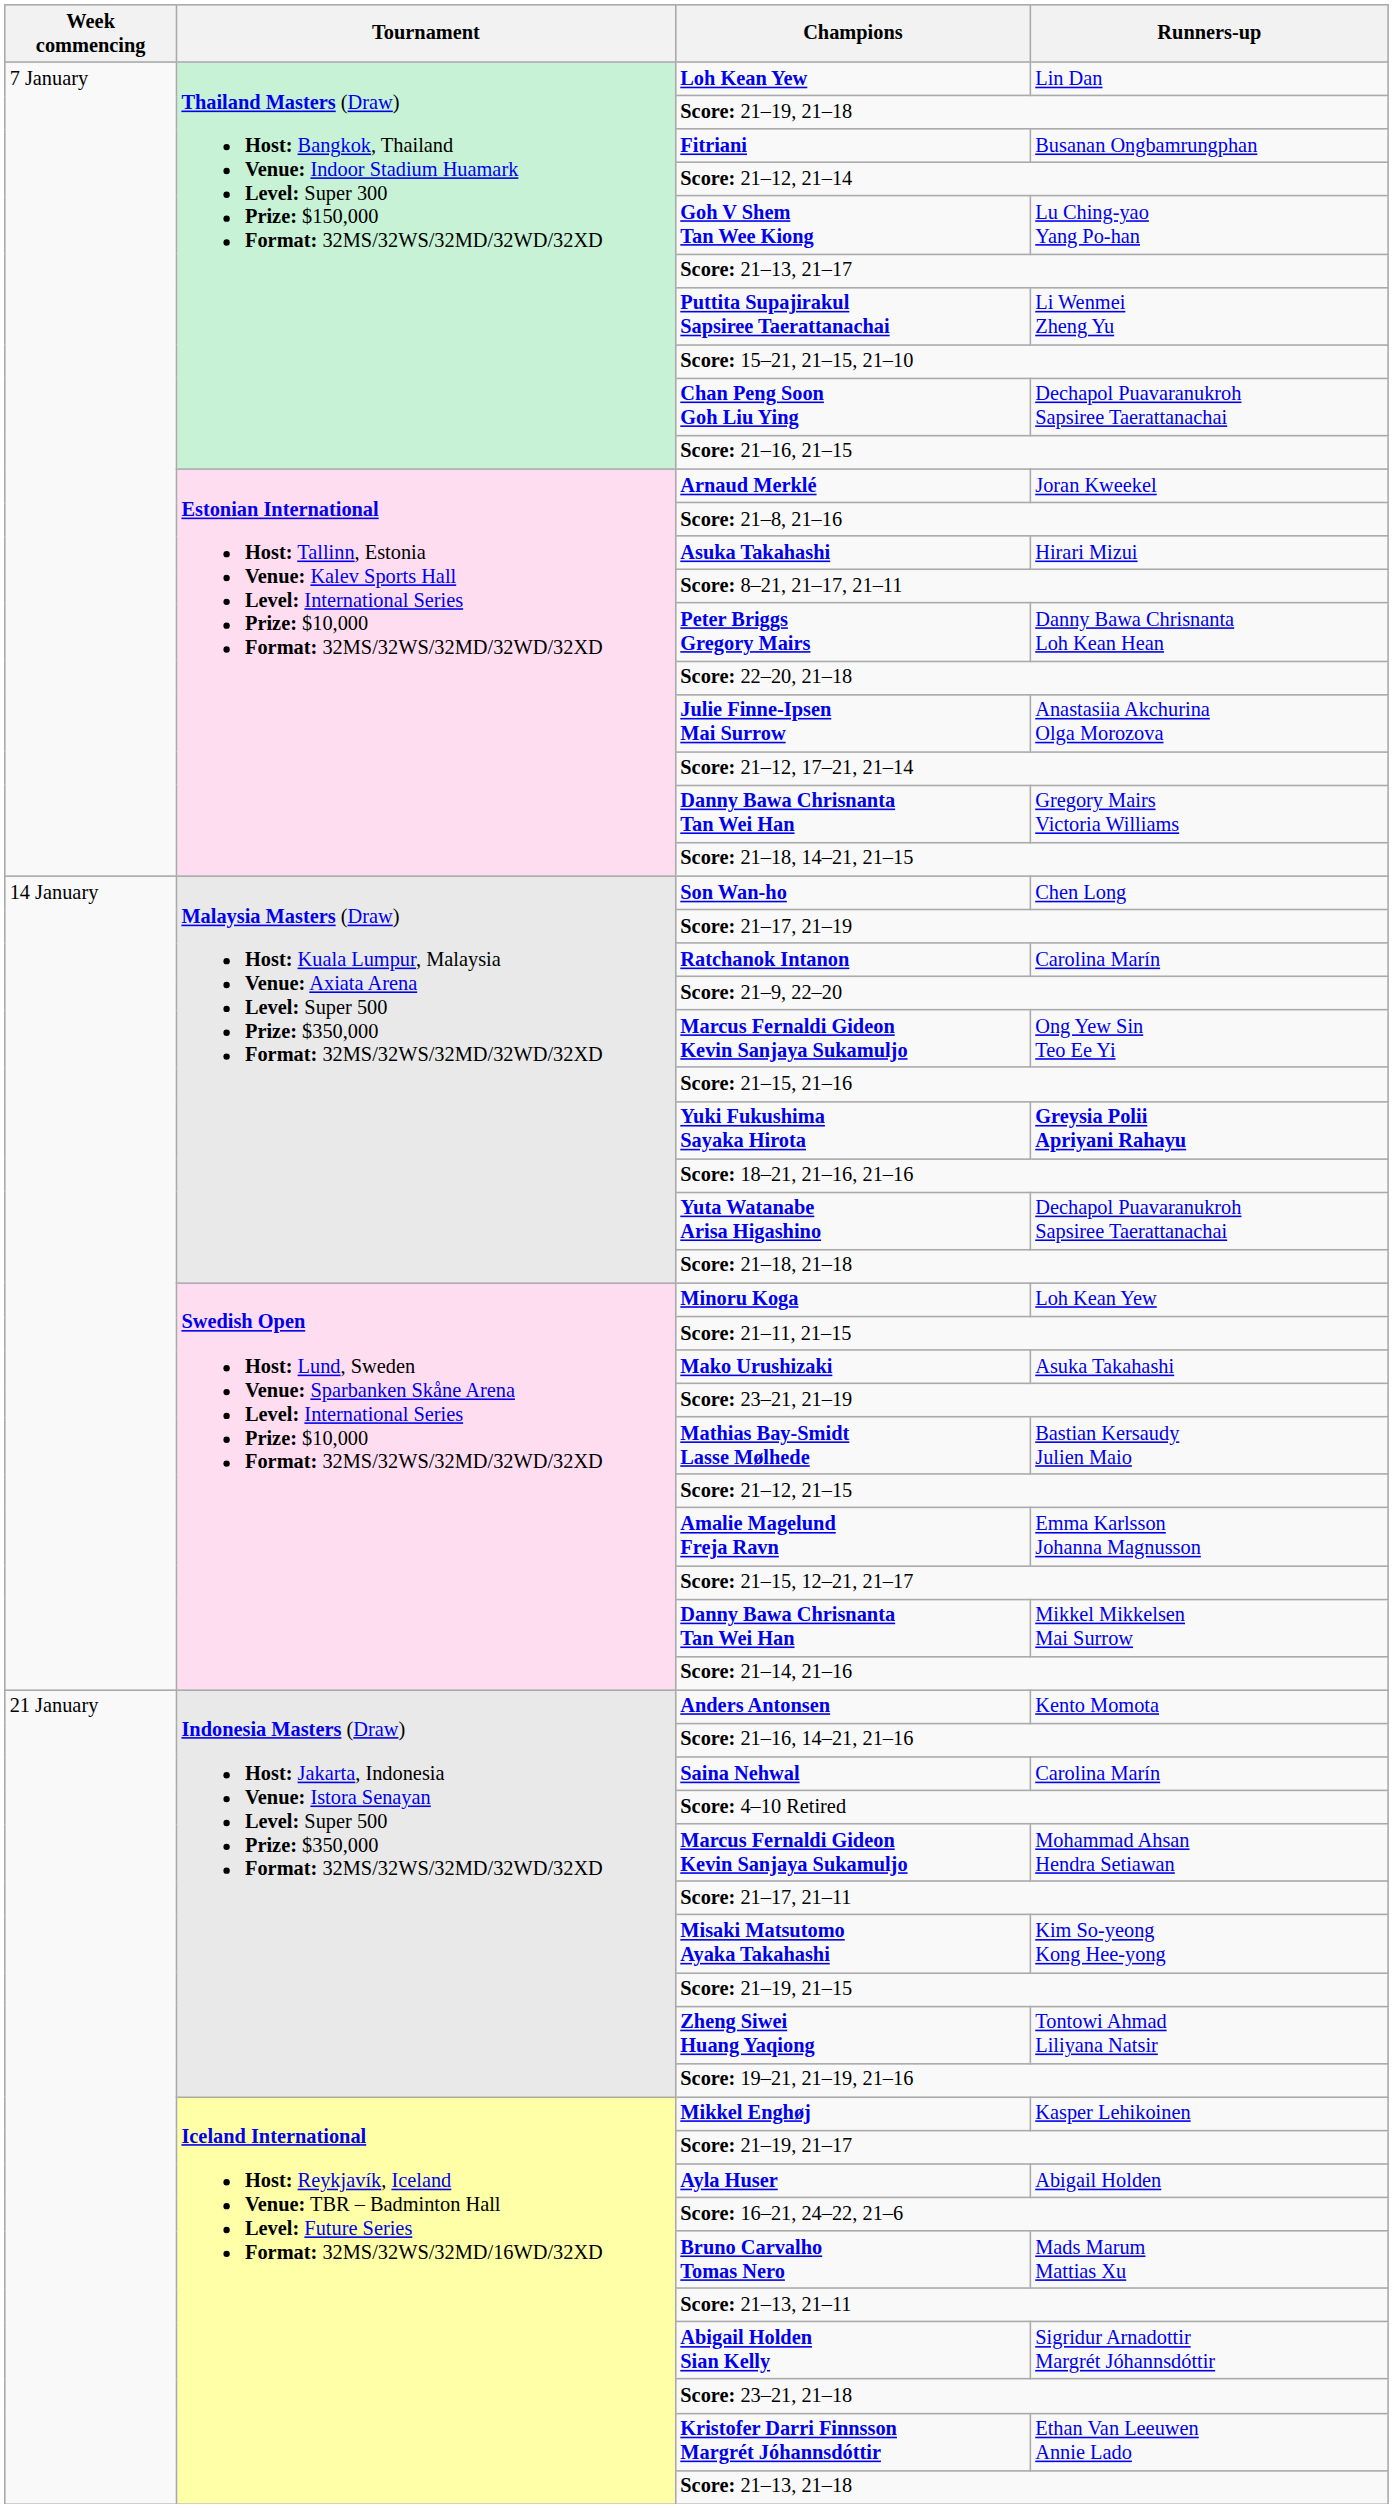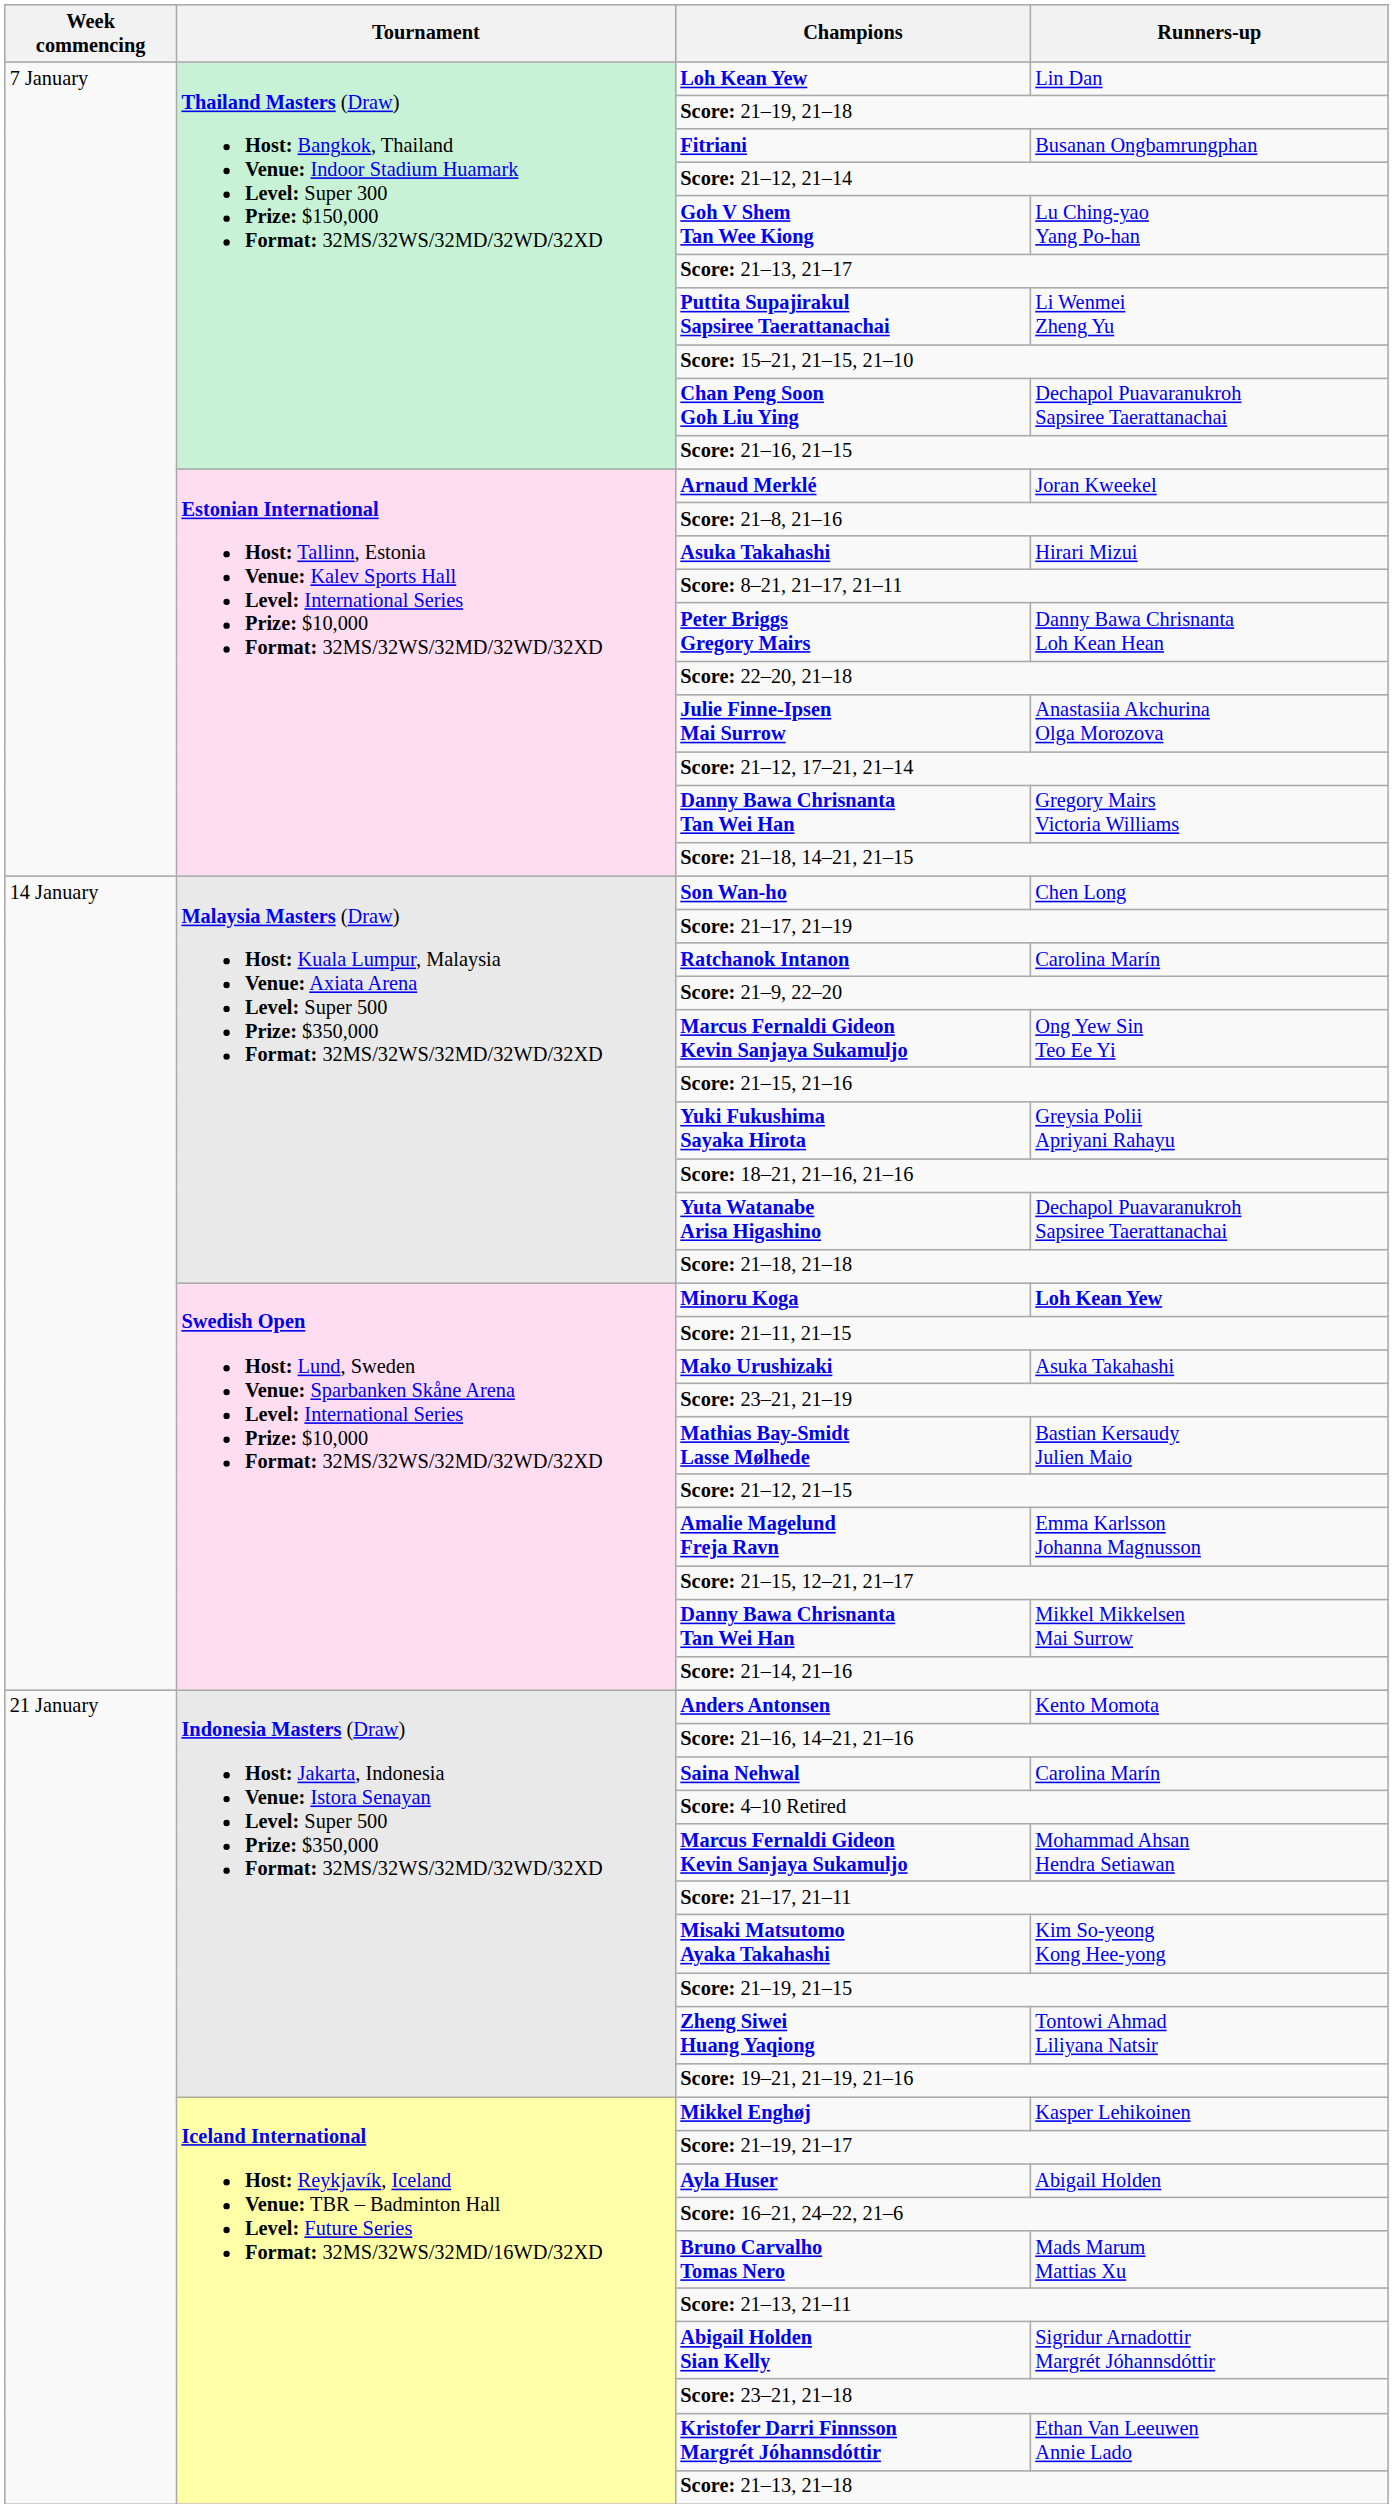(1111, 1129) bold -> (1105, 1129) normal
(1096, 1299) normal -> (1099, 1299) bold
